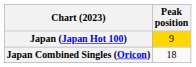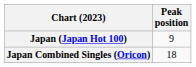(172, 39) gold background -> (172, 39) no background
